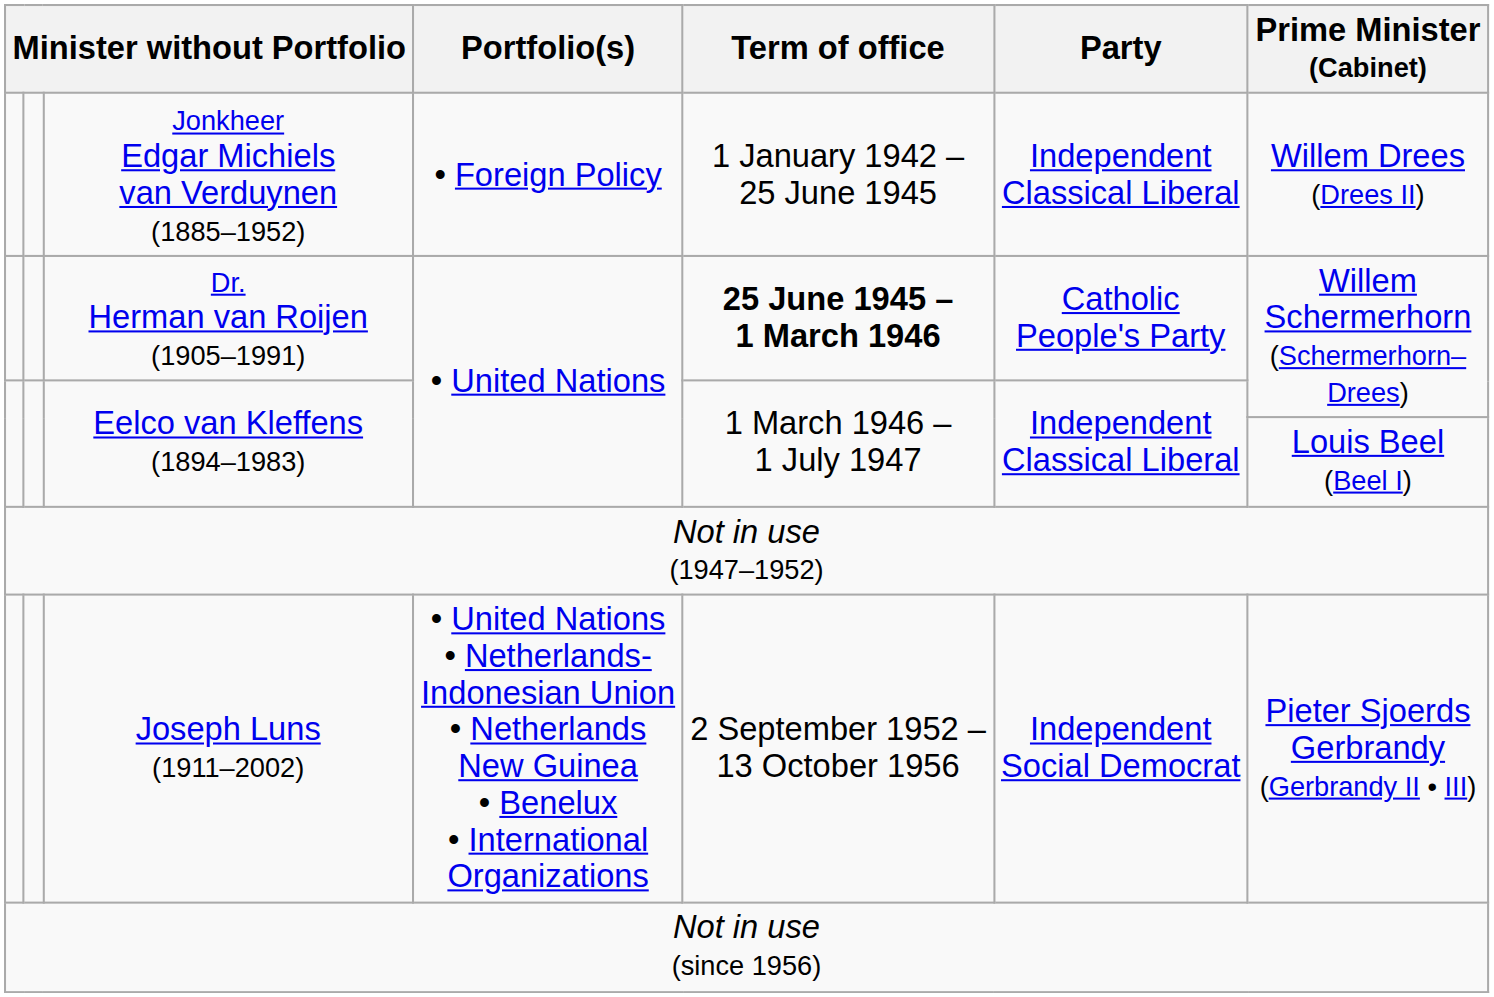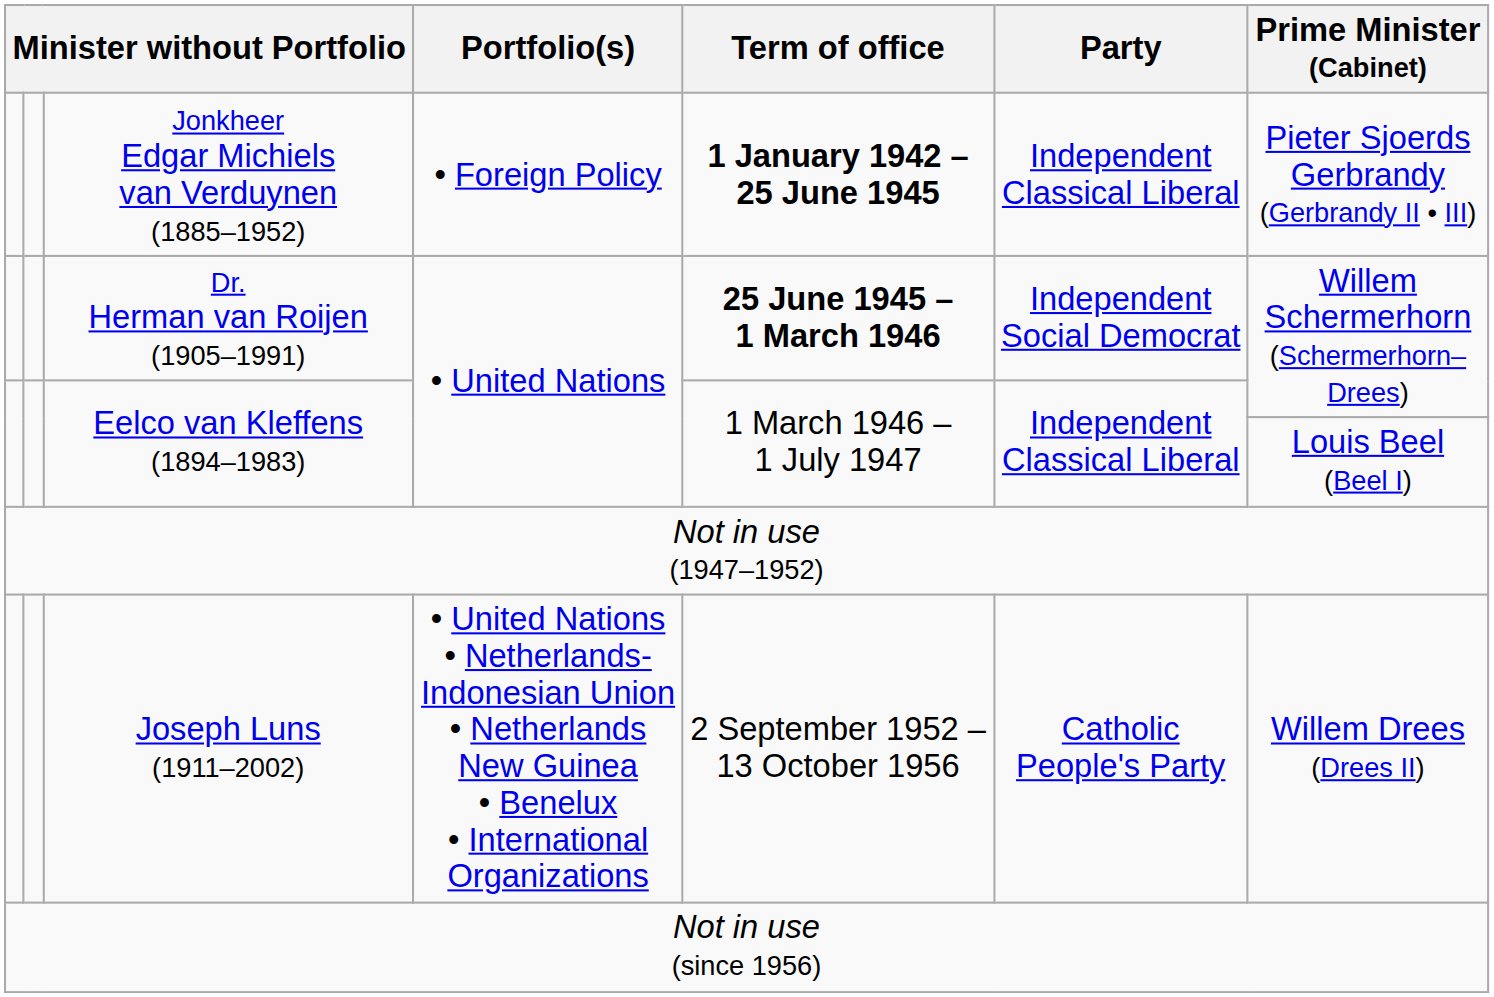(838, 173) normal -> (838, 173) bold
(1368, 173) Willem Drees (Drees II) -> (1368, 173) Pieter Sjoerds Gerbrandy (Gerbrandy II • III)
(1121, 317) Catholic People's Party -> (1121, 317) Independent Social Democrat
(1121, 748) Independent Social Democrat -> (1121, 748) Catholic People's Party
(1368, 748) Pieter Sjoerds Gerbrandy (Gerbrandy II • III) -> (1368, 748) Willem Drees (Drees II)
